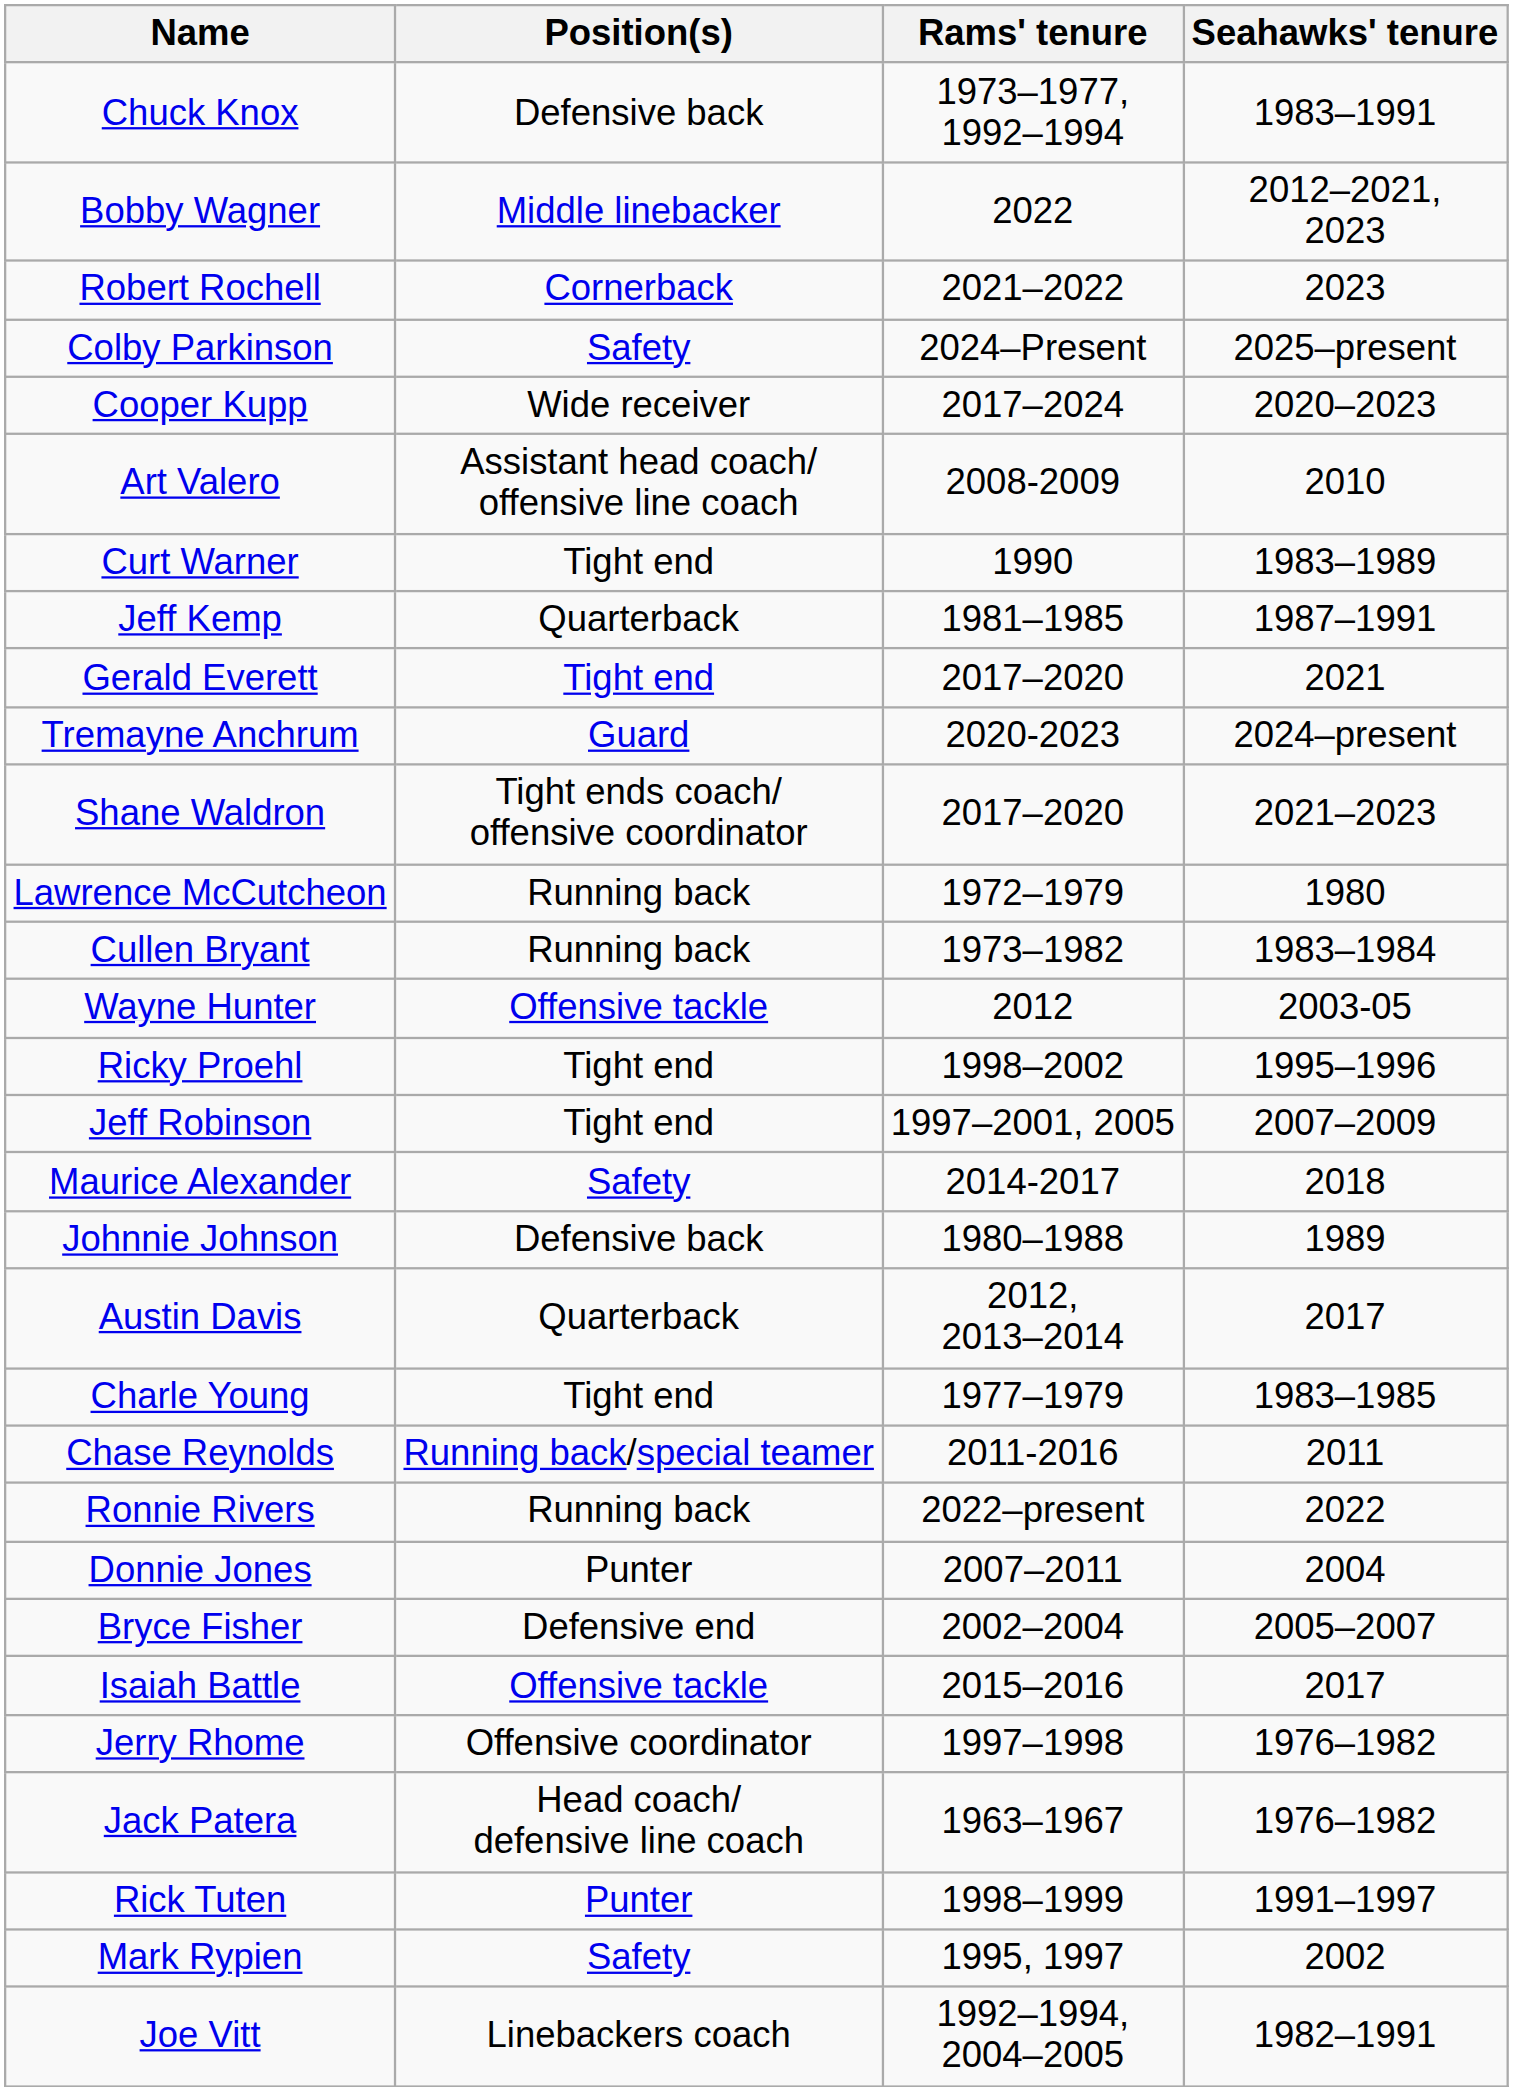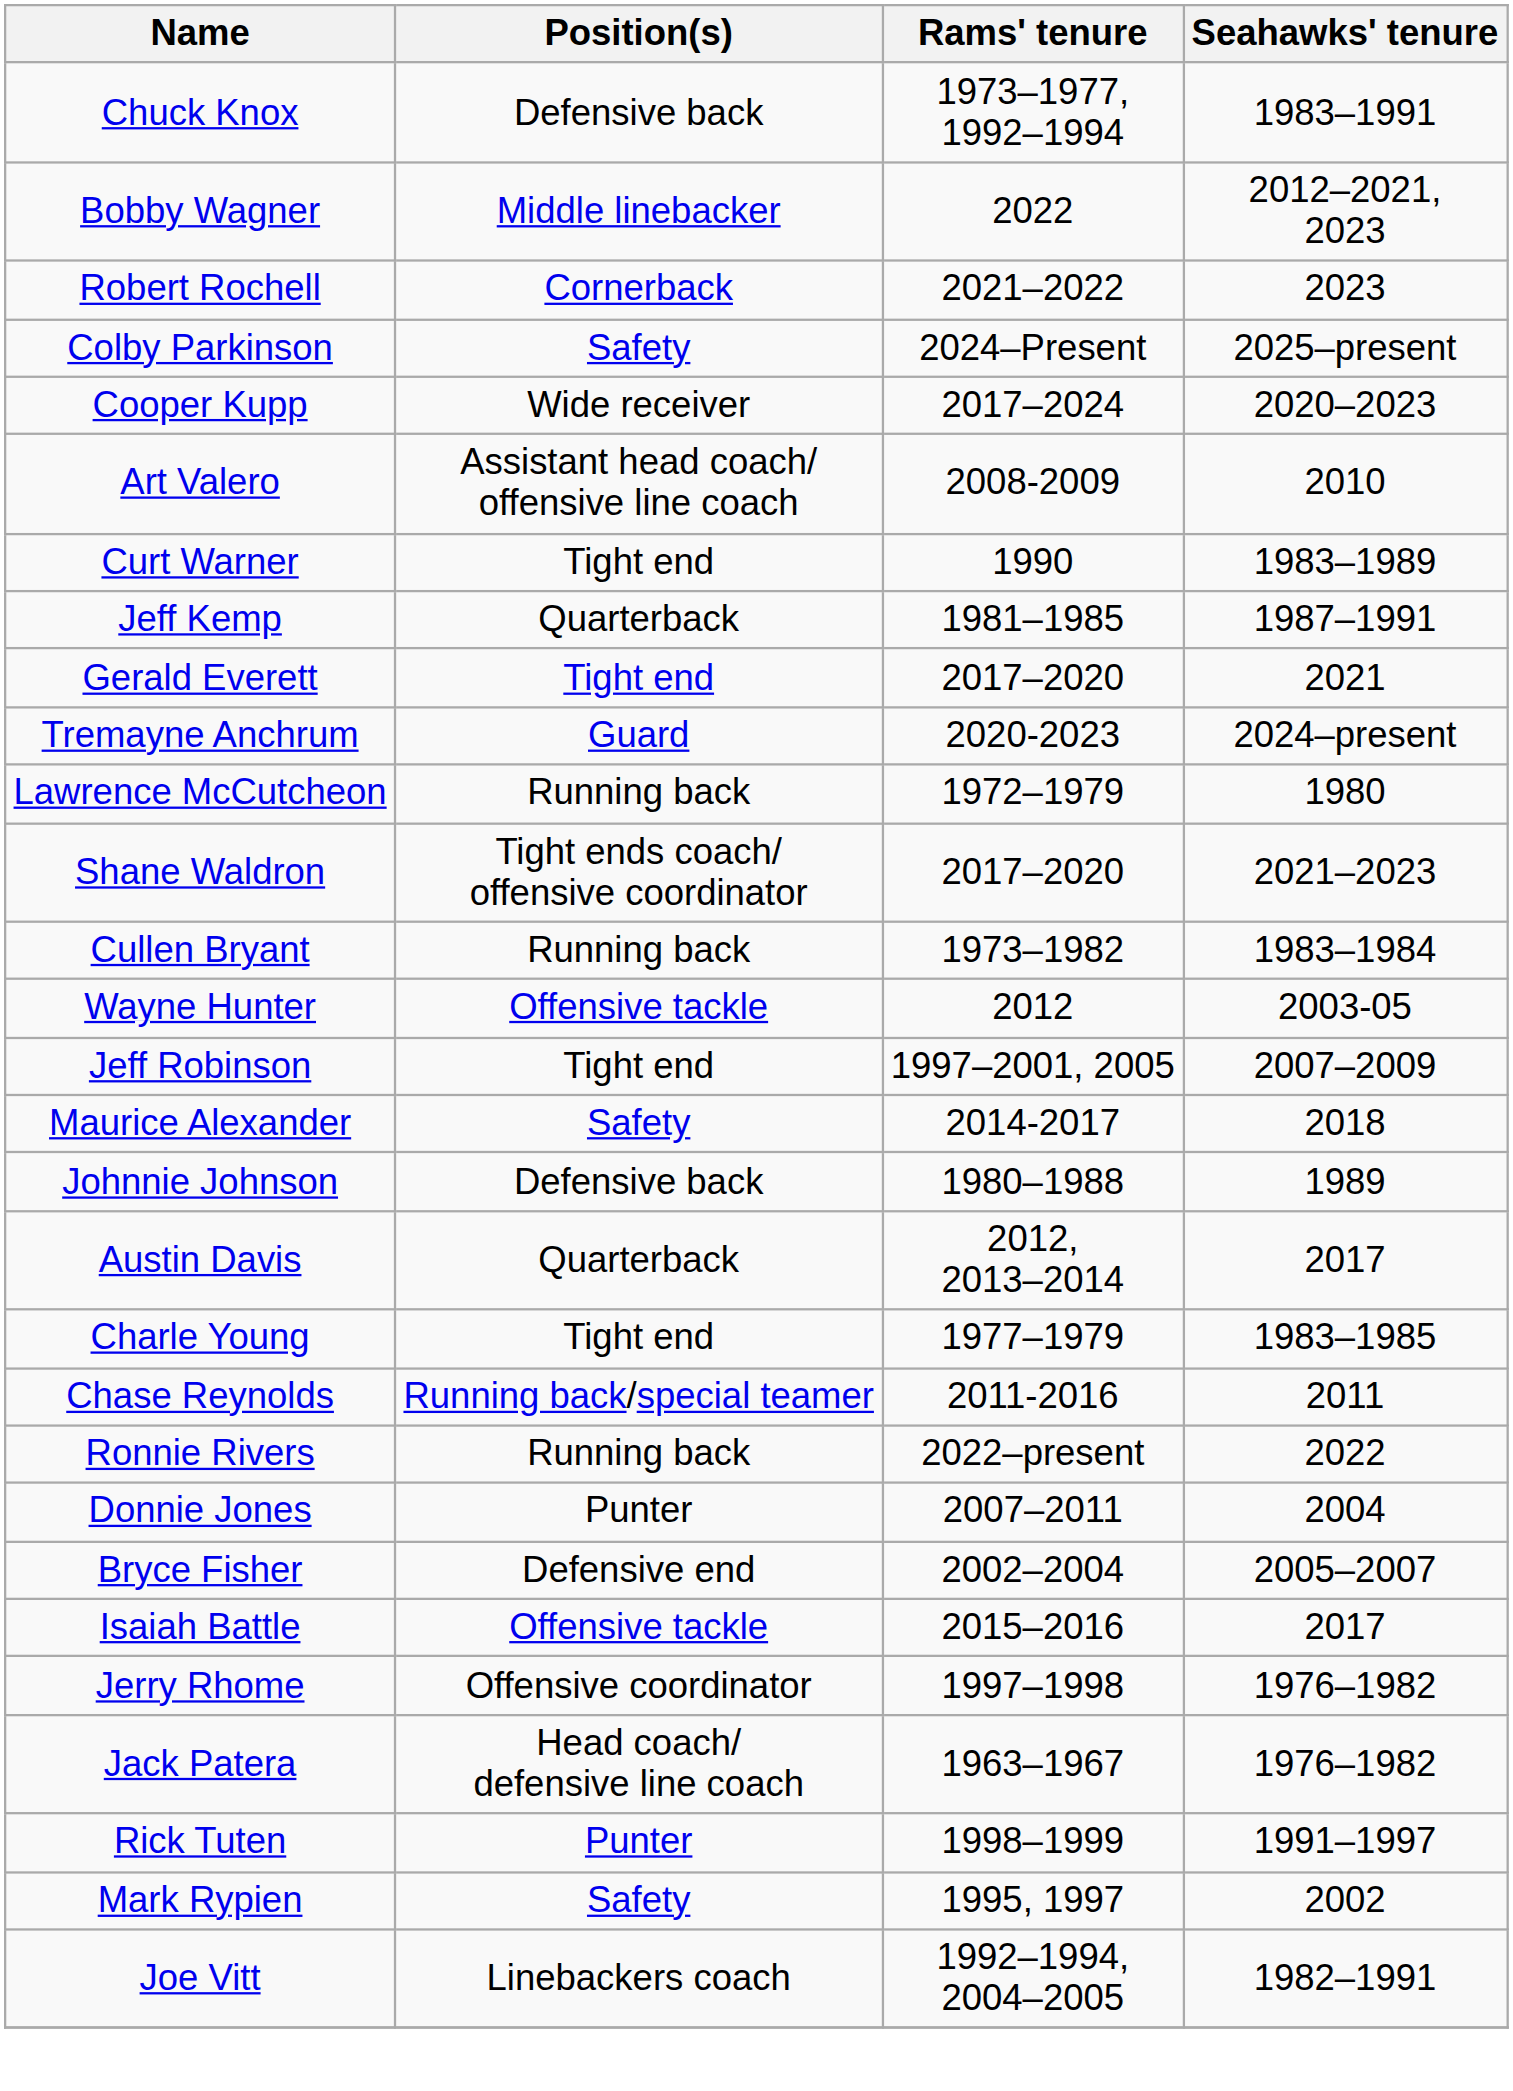rows swapped: (200, 891) <-> (200, 813)
- row: (200, 1065)
